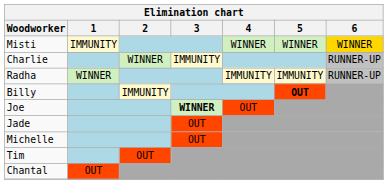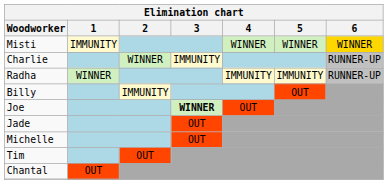(300, 92) bold -> (300, 92) normal
